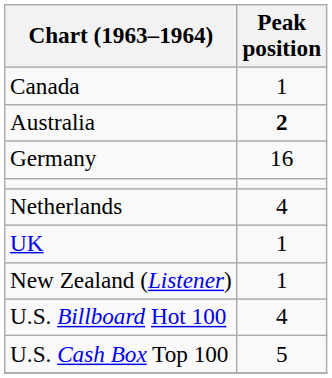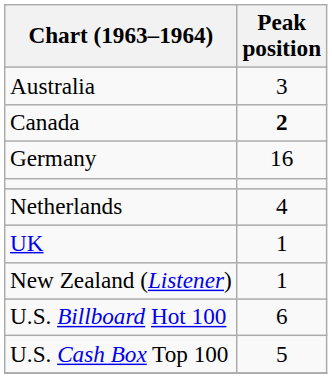(45, 85) Canada -> (53, 85) Australia
(282, 85) 1 -> (282, 85) 3
(53, 122) Australia -> (45, 122) Canada
(282, 317) 4 -> (282, 317) 6
